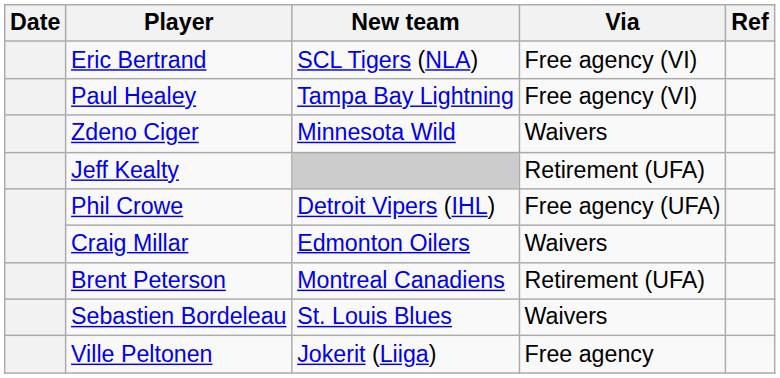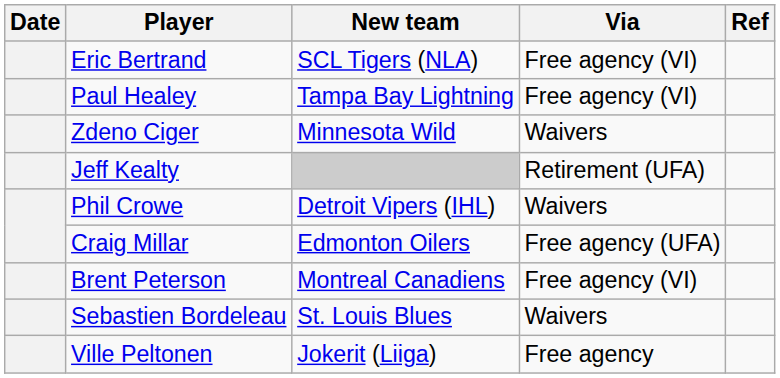(623, 206) Free agency (UFA) -> (566, 206) Waivers
(566, 243) Waivers -> (623, 243) Free agency (UFA)
(615, 280) Retirement (UFA) -> (611, 280) Free agency (VI)
